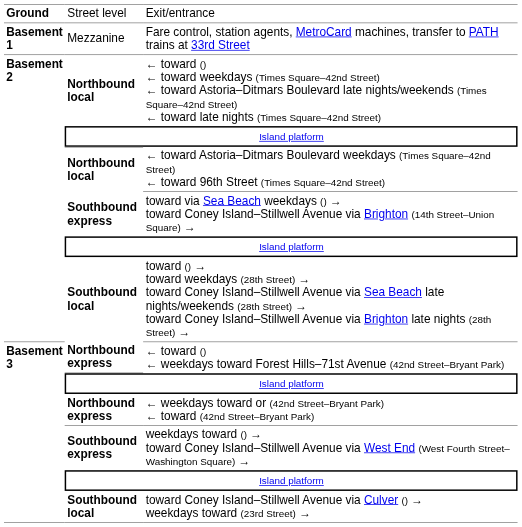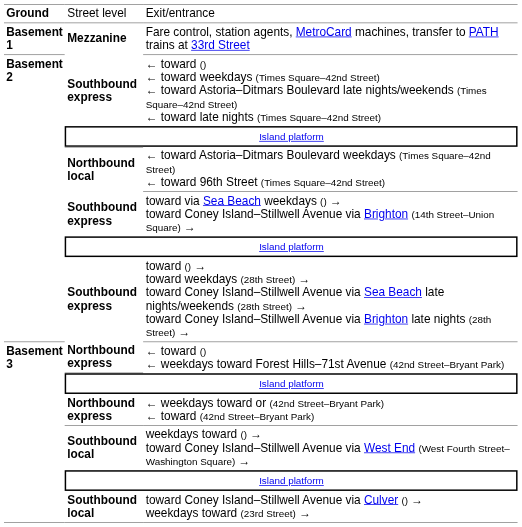(96, 38) normal -> (97, 38) bold
(101, 90) Northbound local -> (102, 90) Southbound express
(102, 299) Southbound local -> (102, 299) Southbound express
(102, 448) Southbound express -> (102, 448) Southbound local
